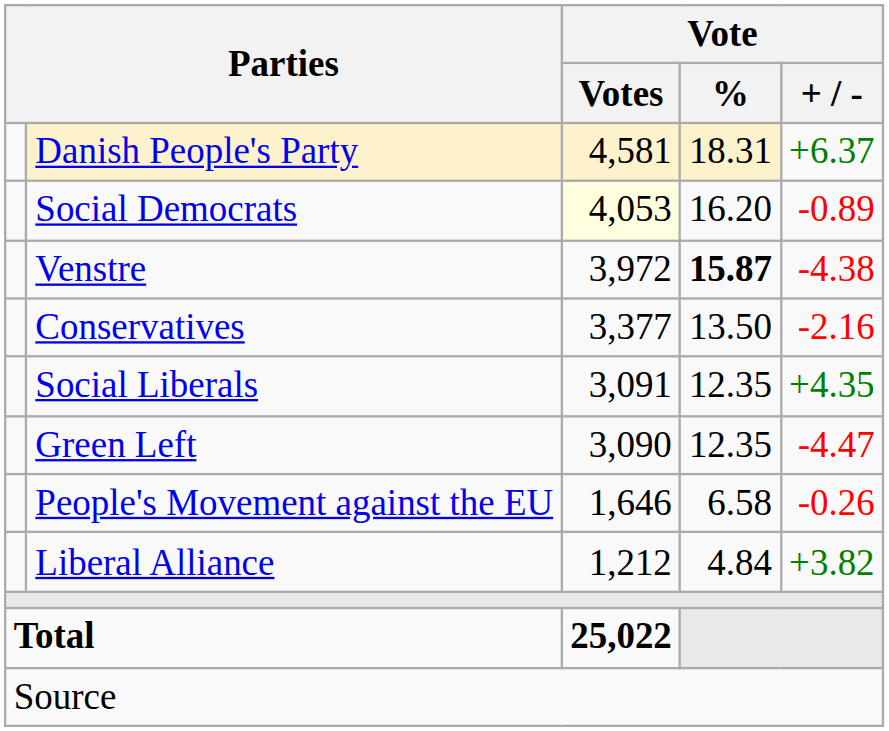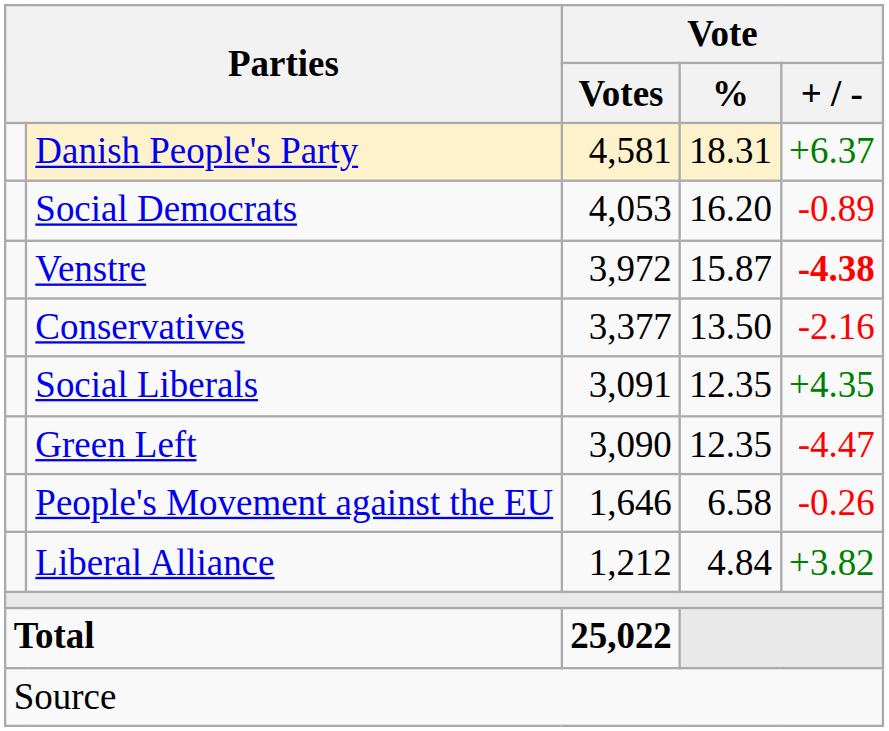(630, 209) lightyellow background -> (630, 209) no background
(730, 268) bold -> (730, 268) normal
(836, 268) normal -> (836, 268) bold
